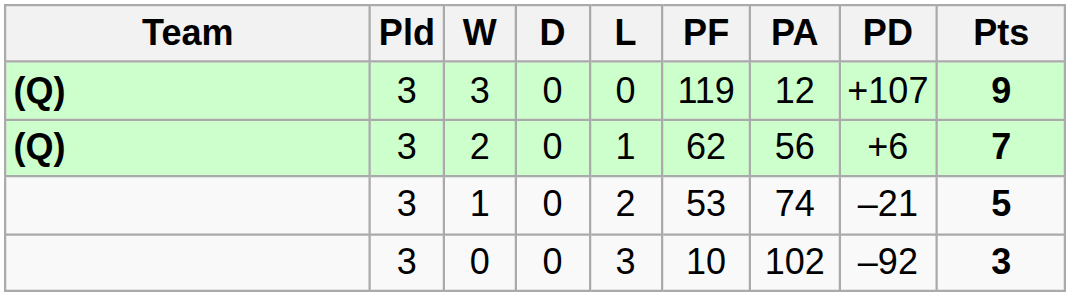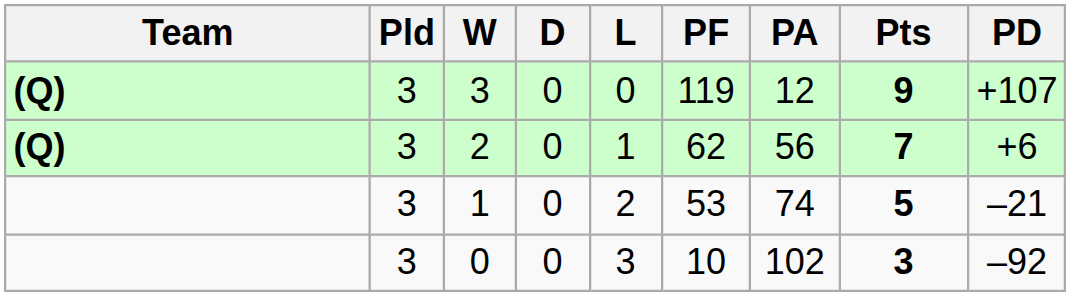columns swapped: (888, 33) <-> (1001, 33)
